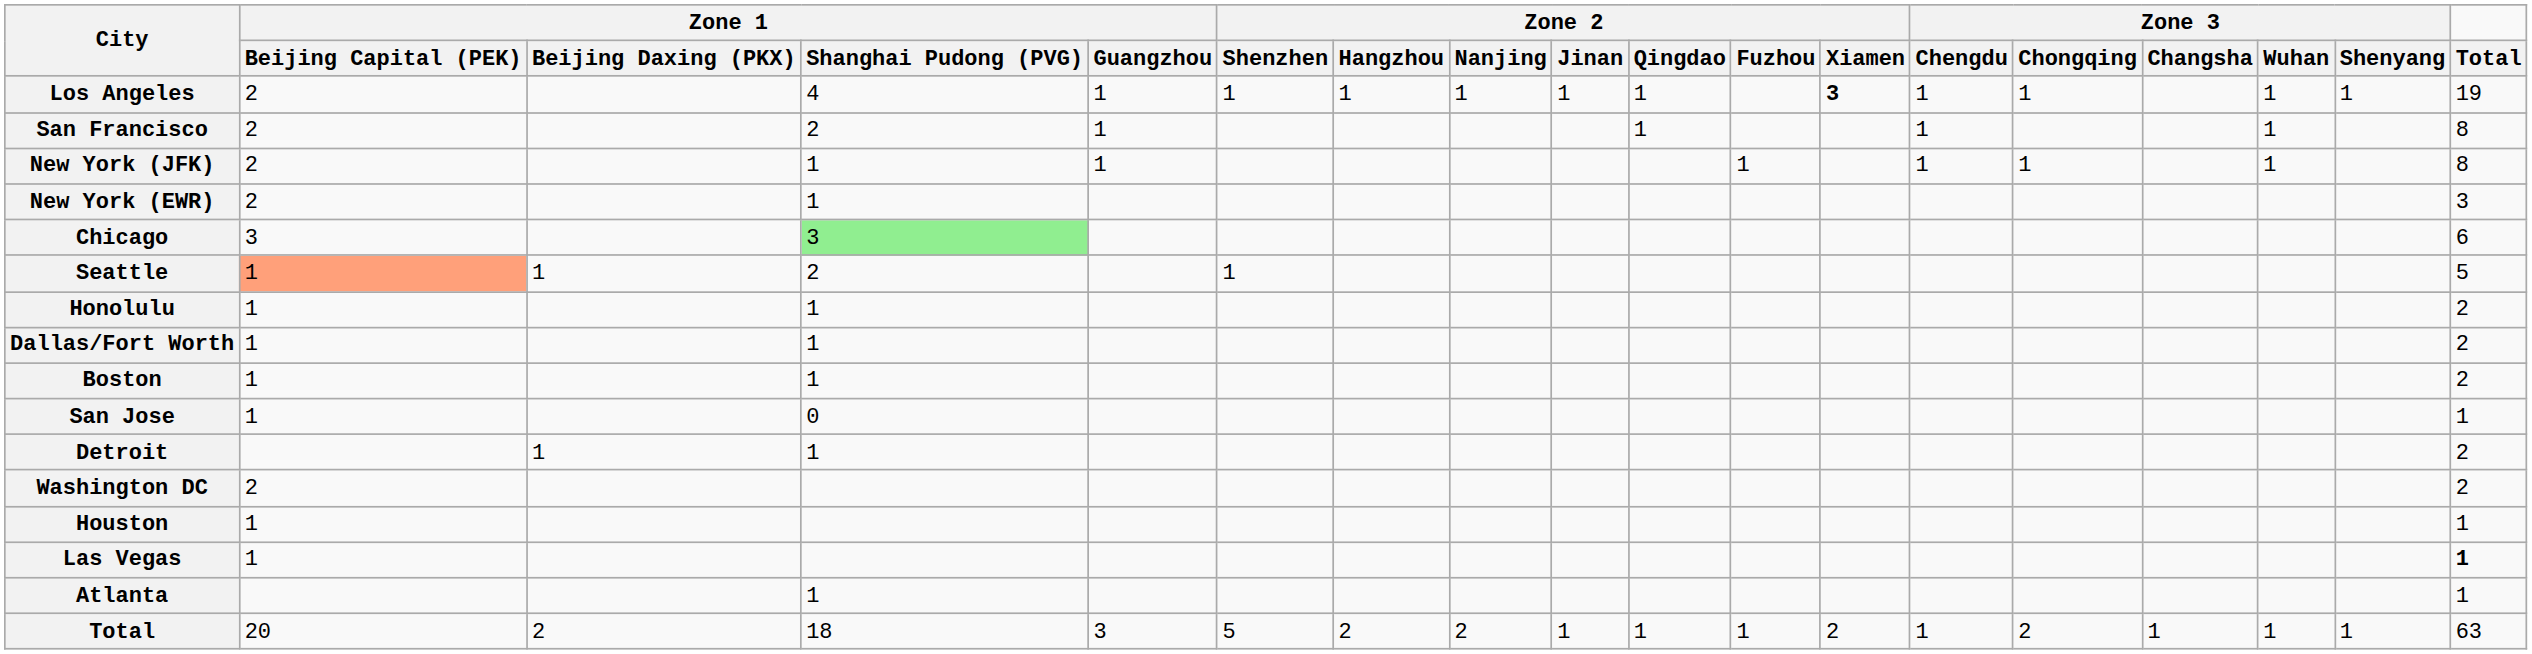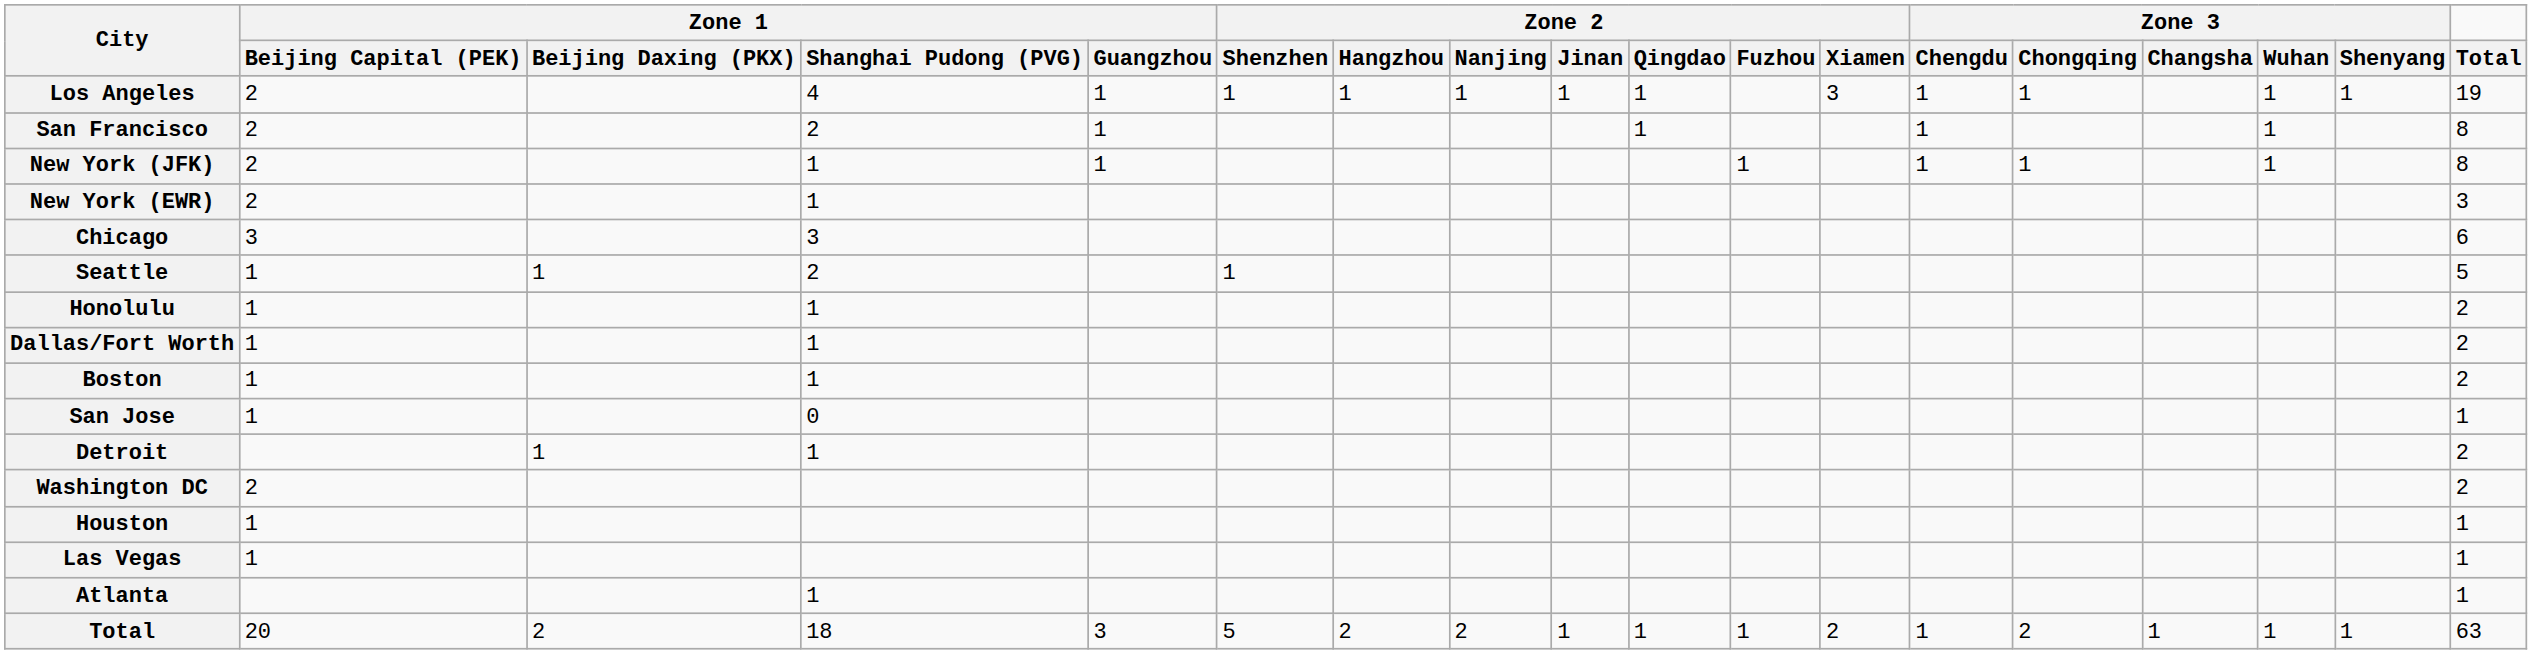(1833, 94) bold -> (1833, 94) normal
(813, 238) lightgreen background -> (813, 238) no background
(251, 273) lightsalmon background -> (251, 273) no background
(2462, 560) bold -> (2462, 560) normal
